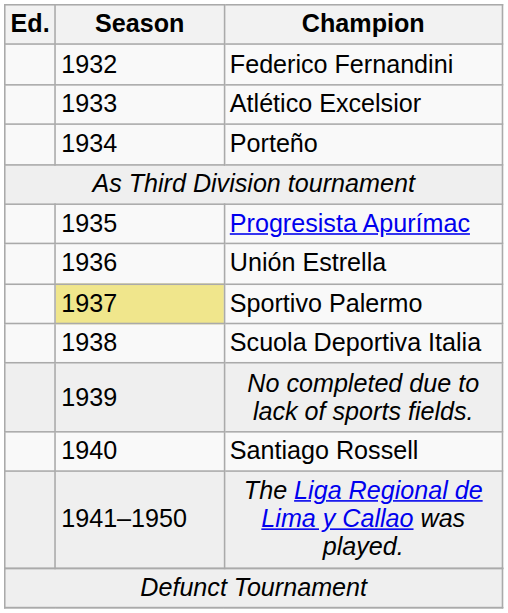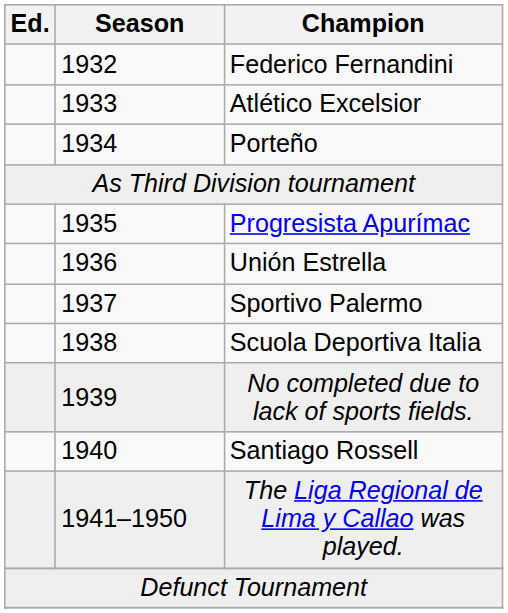(89, 303) khaki background -> (89, 303) no background
